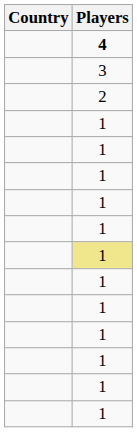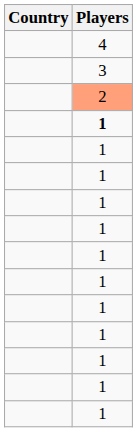(102, 44) bold -> (102, 44) normal
(102, 96) no background -> (102, 96) lightsalmon background
(102, 123) normal -> (102, 123) bold
(102, 255) khaki background -> (102, 255) no background
